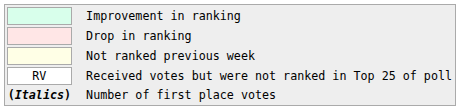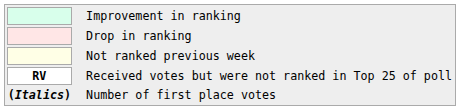(39, 76) normal -> (39, 76) bold
